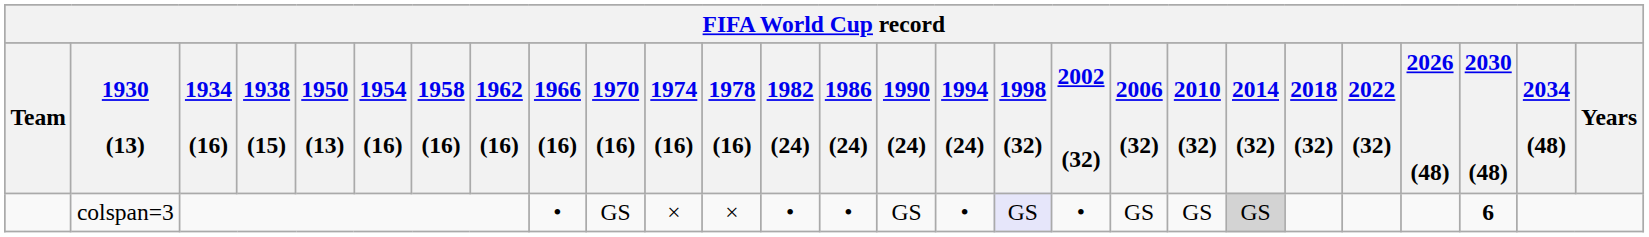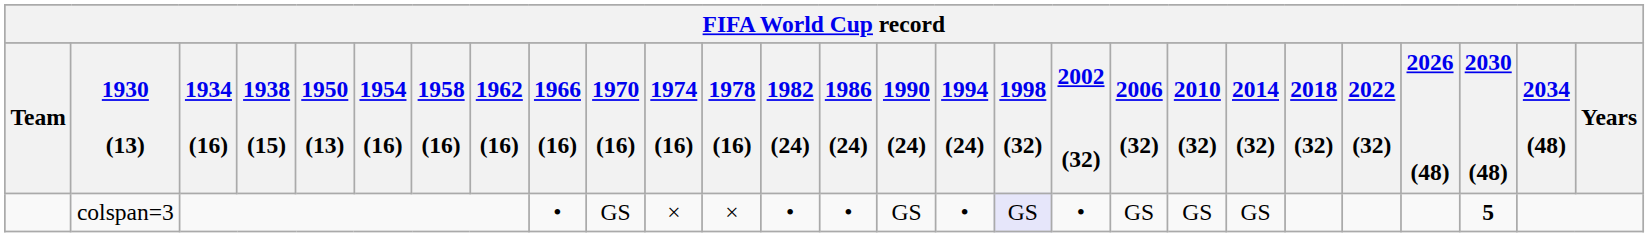(1256, 211) lightgrey background -> (1256, 211) no background
(1488, 211) 6 -> (1488, 211) 5
